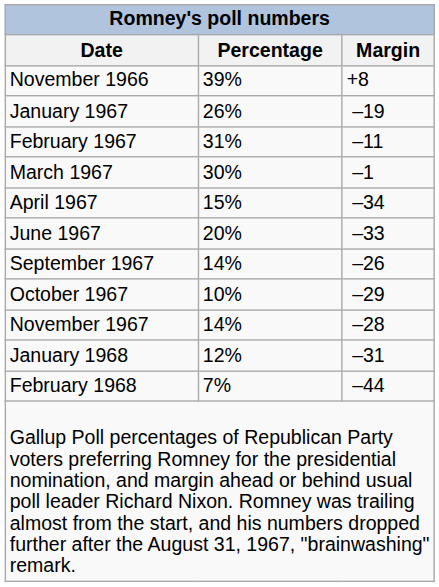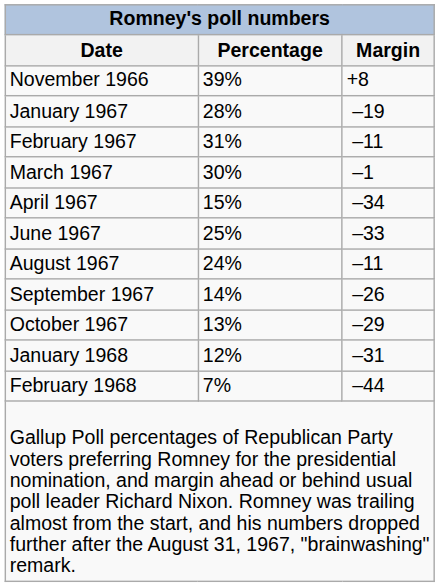(222, 111) 26% -> (222, 111) 28%
(222, 233) 20% -> (222, 233) 25%
+ row: (65, 264)
(222, 294) 10% -> (222, 325) 13%
- row: (79, 325)
